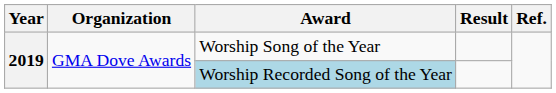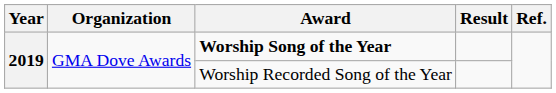(290, 46) normal -> (295, 46) bold
(326, 74) lightblue background -> (326, 74) no background
